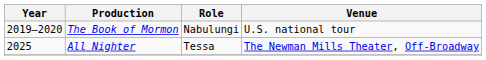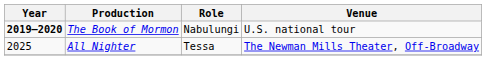(35, 30) normal -> (35, 30) bold
